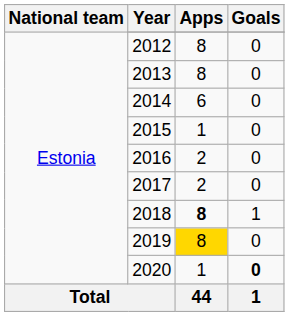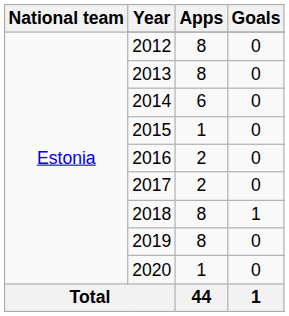(201, 213) bold -> (201, 213) normal
(201, 241) gold background -> (201, 241) no background
(256, 269) bold -> (256, 269) normal
